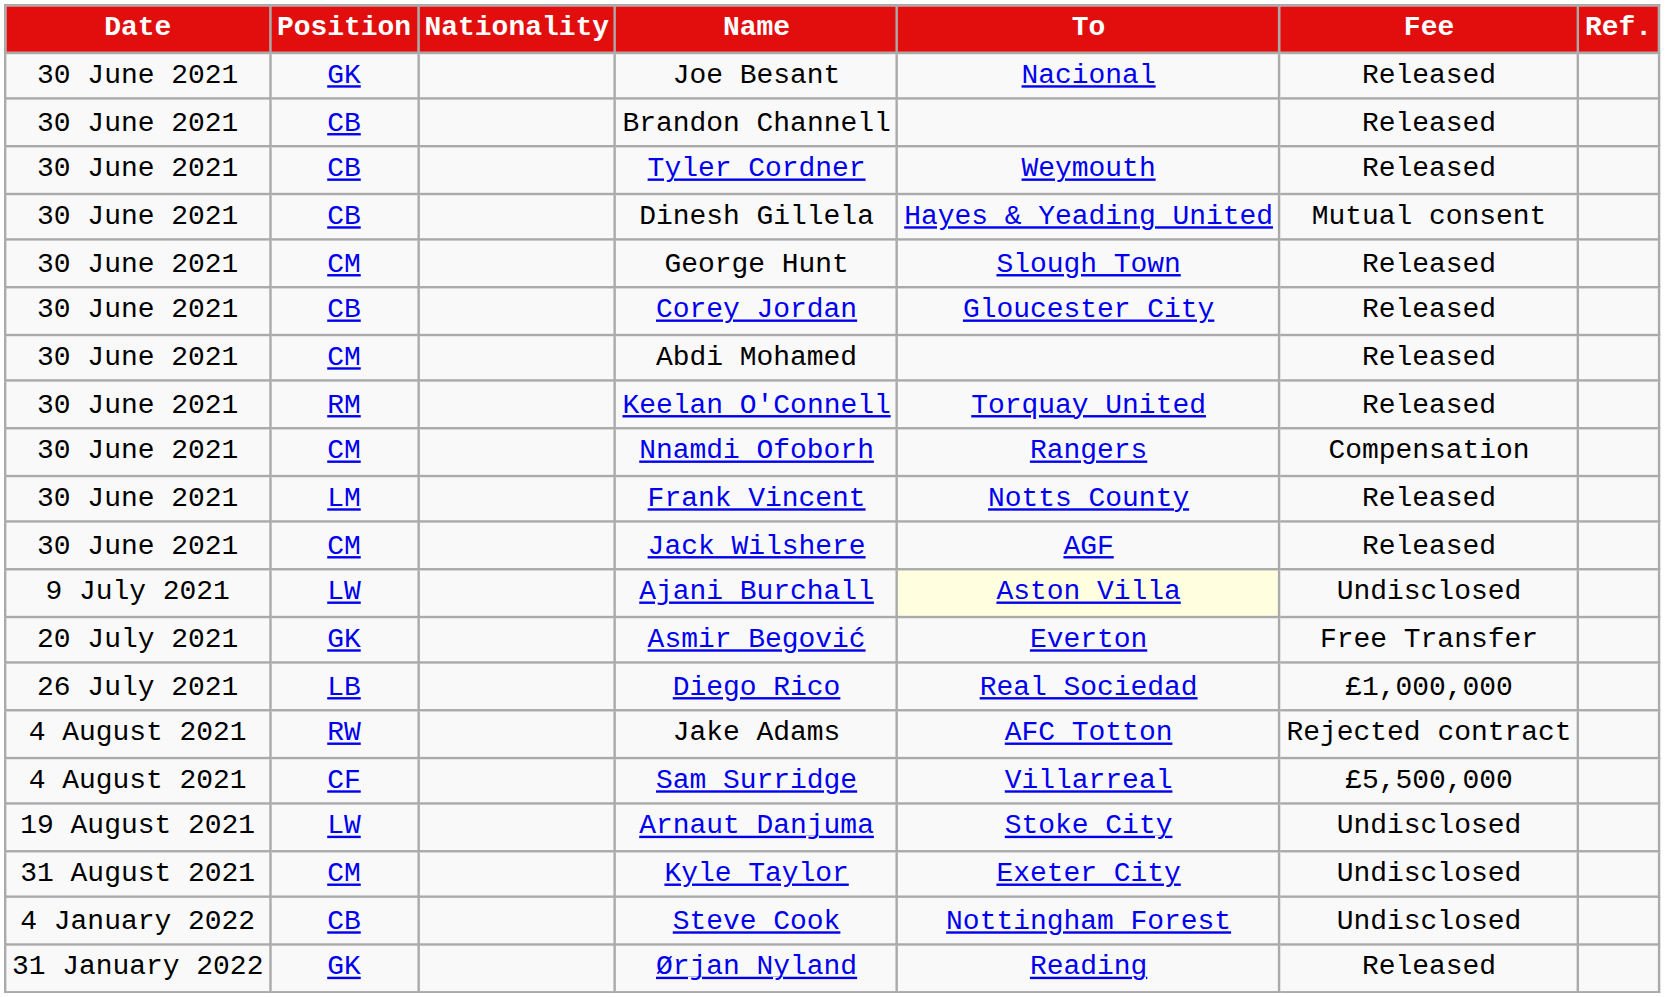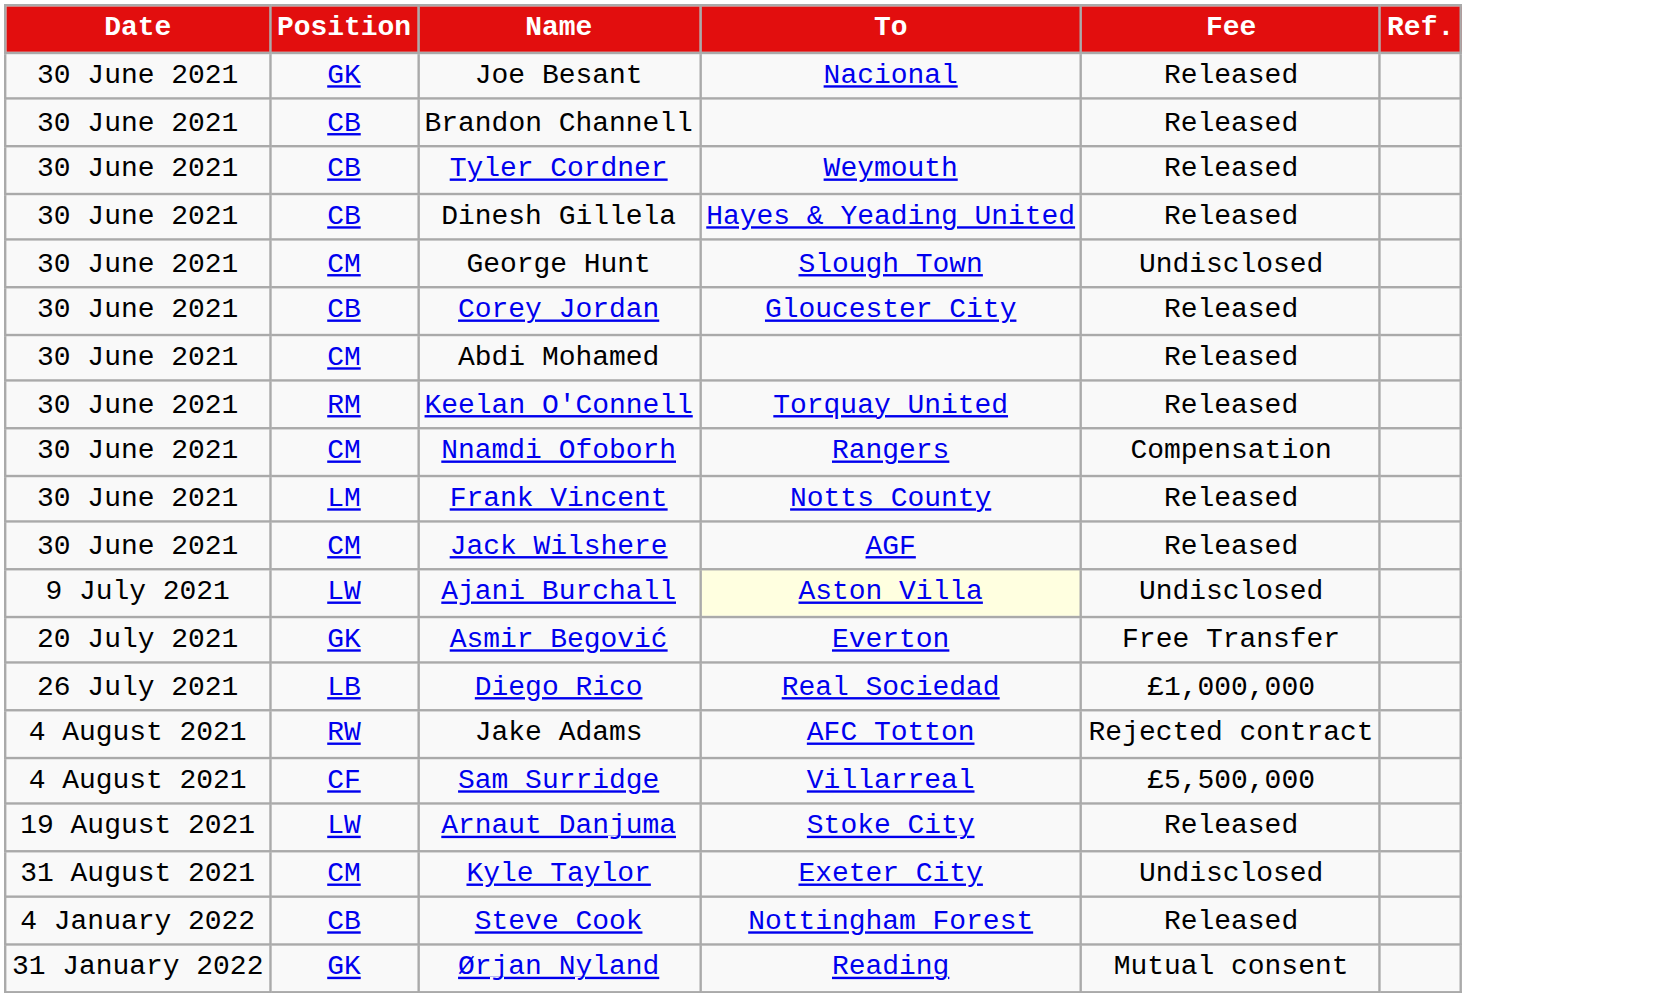- column: (517, 28)
(1429, 216) Mutual consent -> (1231, 216) Released
(1429, 263) Released -> (1231, 263) Undisclosed
(1429, 827) Undisclosed -> (1231, 827) Released
(1429, 921) Undisclosed -> (1231, 921) Released
(1429, 968) Released -> (1231, 968) Mutual consent
